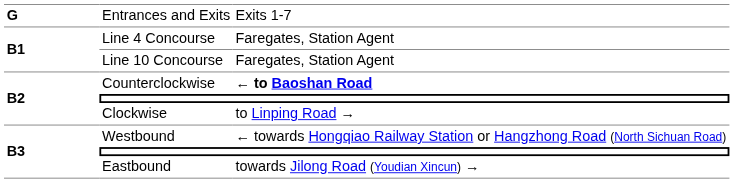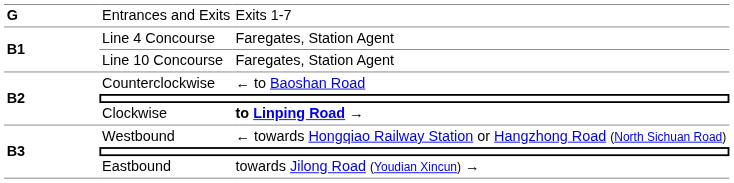(304, 83) bold -> (300, 83) normal
(295, 113) normal -> (300, 113) bold
